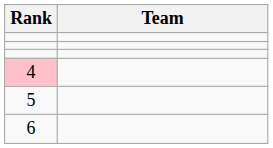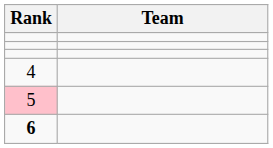(31, 71) pink background -> (31, 71) no background
(31, 100) no background -> (31, 100) pink background
(31, 128) normal -> (31, 128) bold
